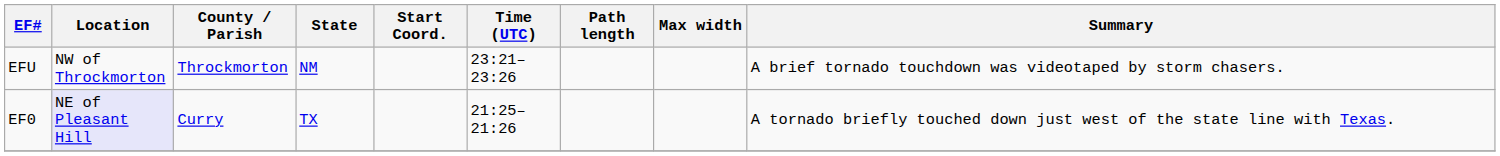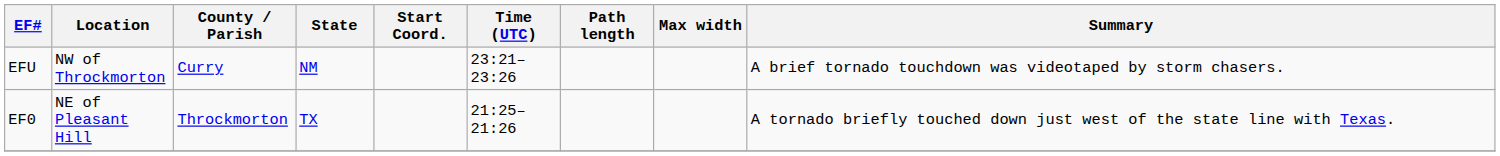(233, 69) Throckmorton -> (200, 69) Curry
(92, 120) lavender background -> (92, 120) no background
(200, 120) Curry -> (233, 120) Throckmorton
